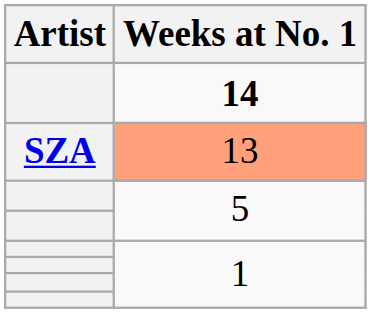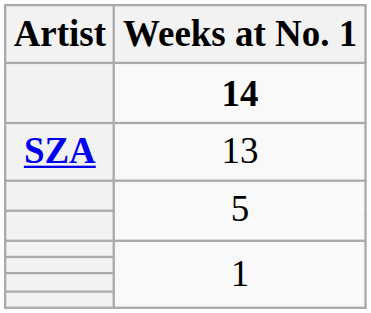(240, 151) lightsalmon background -> (240, 151) no background
